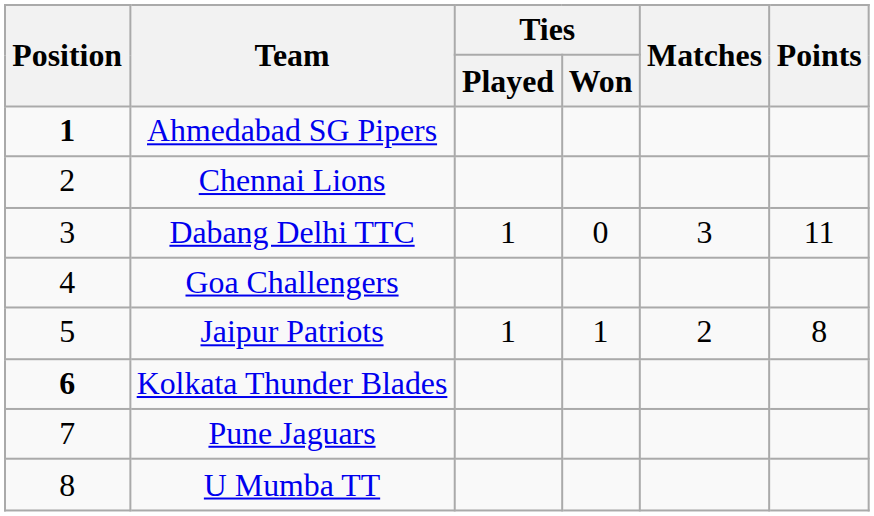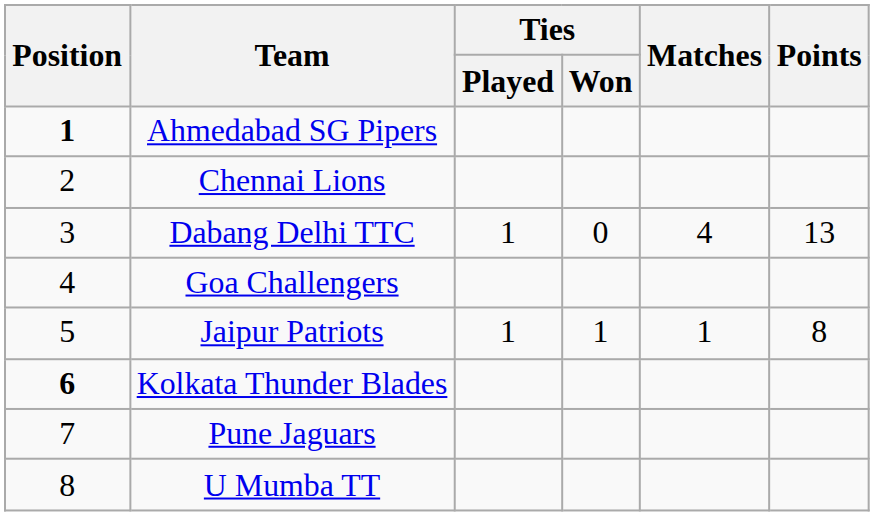(705, 231) 3 -> (705, 231) 4
(819, 231) 11 -> (819, 231) 13
(705, 332) 2 -> (705, 332) 1
